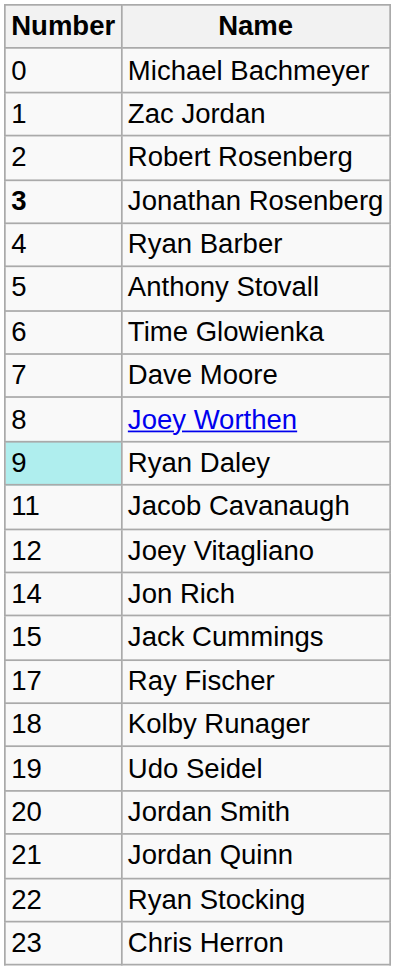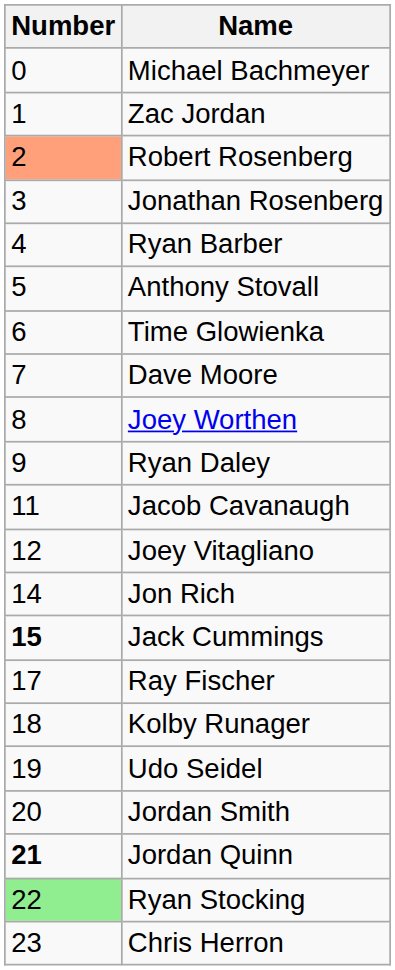(19, 157) no background -> (19, 157) lightsalmon background
(19, 200) bold -> (19, 200) normal
(19, 462) paleturquoise background -> (19, 462) no background
(27, 637) normal -> (27, 637) bold
(27, 855) normal -> (27, 855) bold
(27, 899) no background -> (27, 899) lightgreen background
